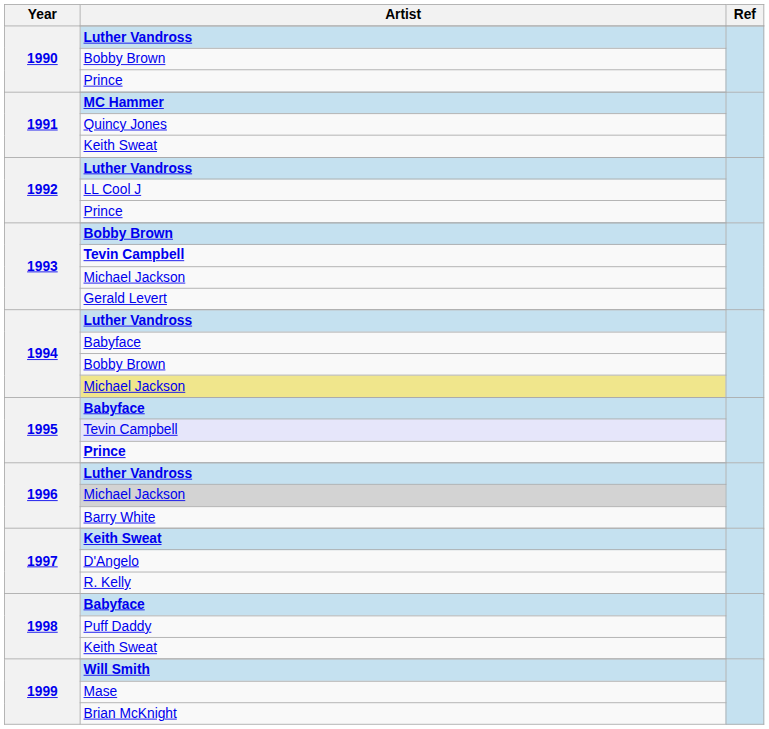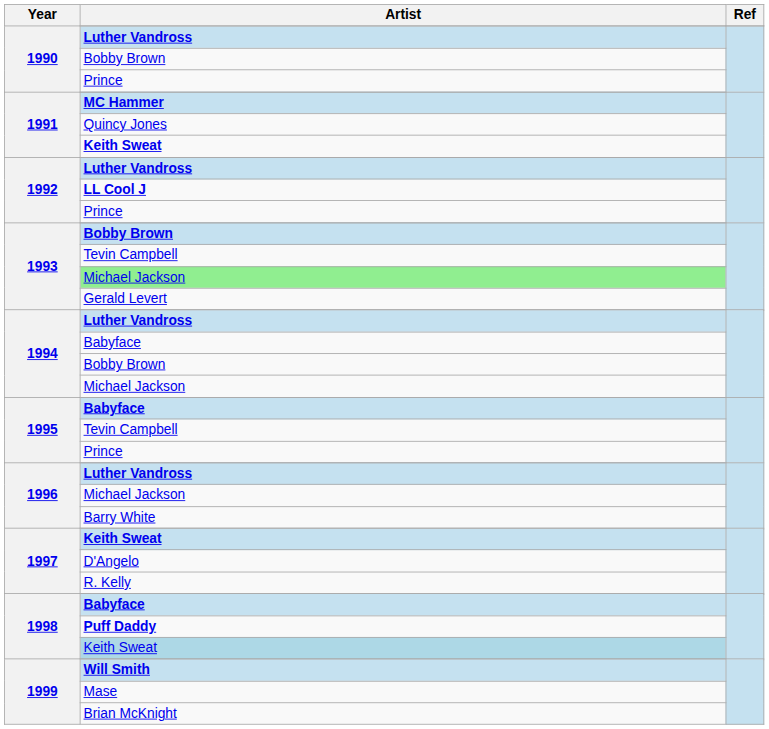(120, 146) normal -> (123, 146) bold
(112, 189) normal -> (115, 189) bold
(134, 255) bold -> (131, 255) normal
(134, 277) no background -> (134, 277) lightgreen background
(134, 386) khaki background -> (134, 386) no background
(131, 430) lavender background -> (131, 430) no background
(105, 451) bold -> (103, 451) normal
(134, 495) lightgrey background -> (134, 495) no background
(117, 626) normal -> (120, 626) bold
(120, 648) no background -> (120, 648) lightblue background
